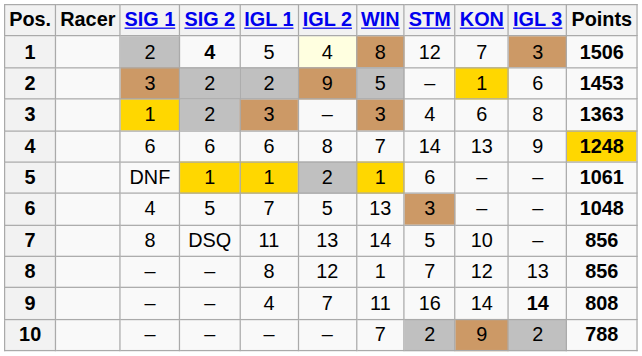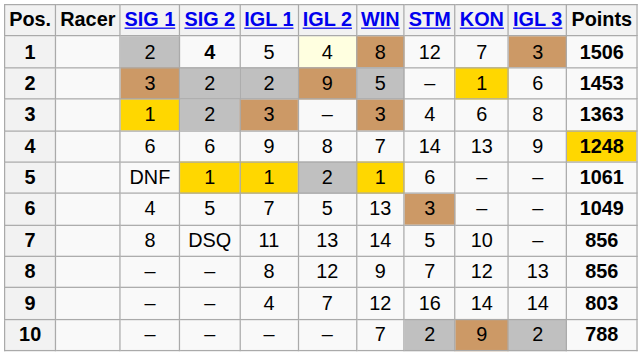(269, 146) 6 -> (269, 146) 9
(602, 209) 1048 -> (602, 209) 1049
(380, 271) 1 -> (380, 271) 9
(380, 303) 11 -> (380, 303) 12
(538, 303) bold -> (538, 303) normal
(602, 303) 808 -> (602, 303) 803
